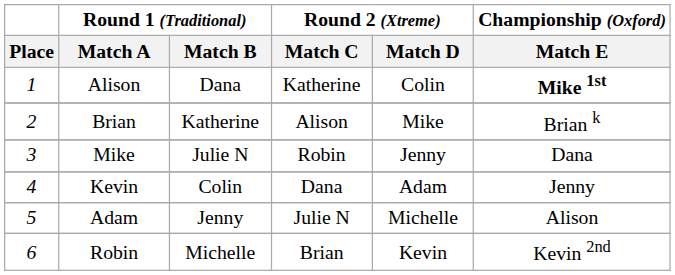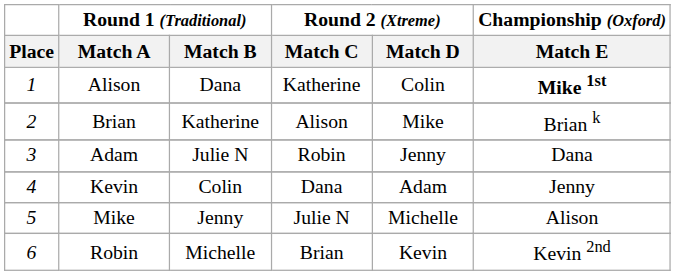(114, 155) Mike -> (114, 155) Adam
(114, 218) Adam -> (114, 218) Mike
